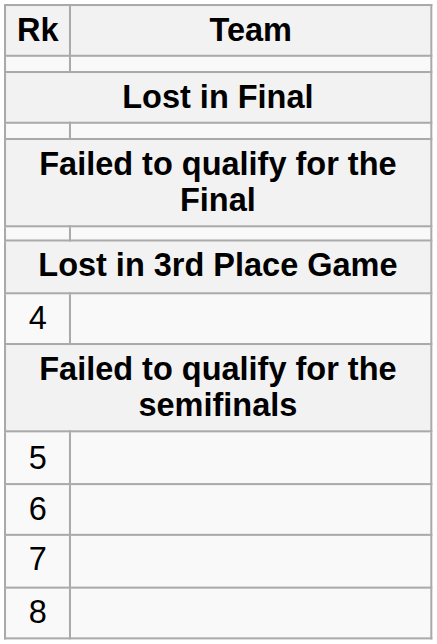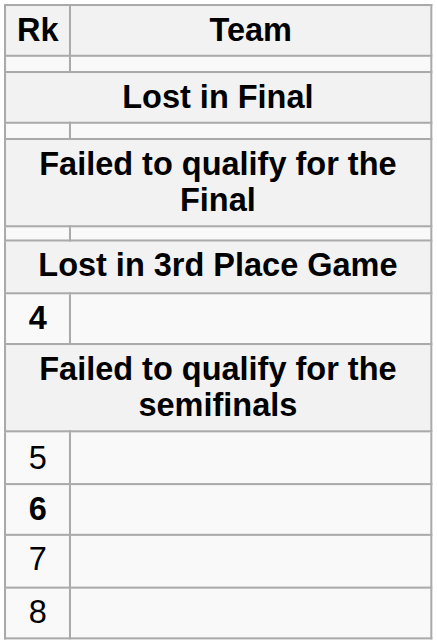(38, 317) normal -> (38, 317) bold
(38, 508) normal -> (38, 508) bold
